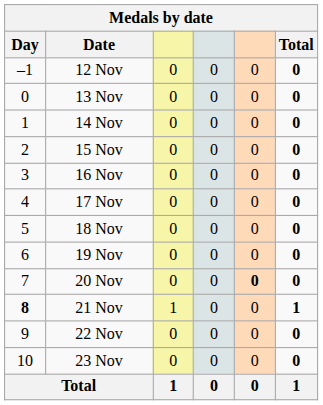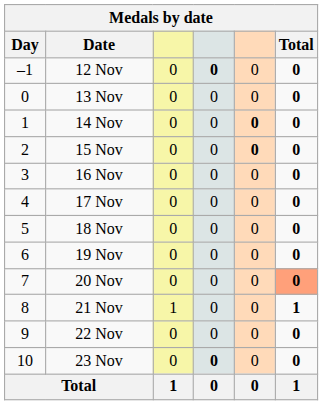(214, 70) normal -> (214, 70) bold
(255, 123) normal -> (255, 123) bold
(255, 149) normal -> (255, 149) bold
(255, 281) bold -> (255, 281) normal
(296, 281) no background -> (296, 281) lightsalmon background
(25, 308) bold -> (25, 308) normal
(214, 360) normal -> (214, 360) bold
